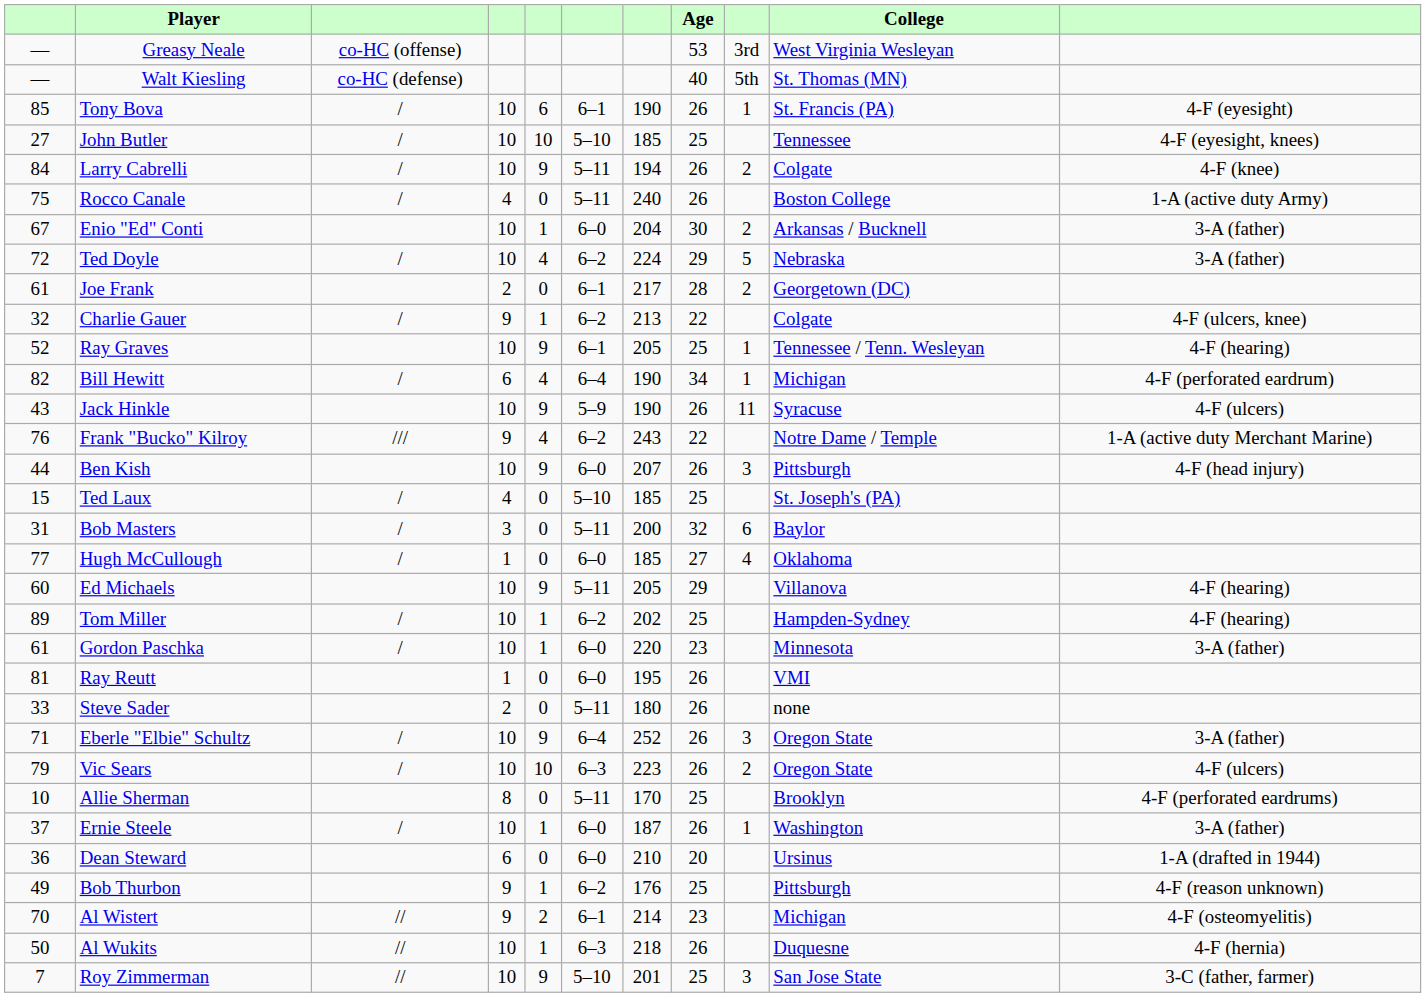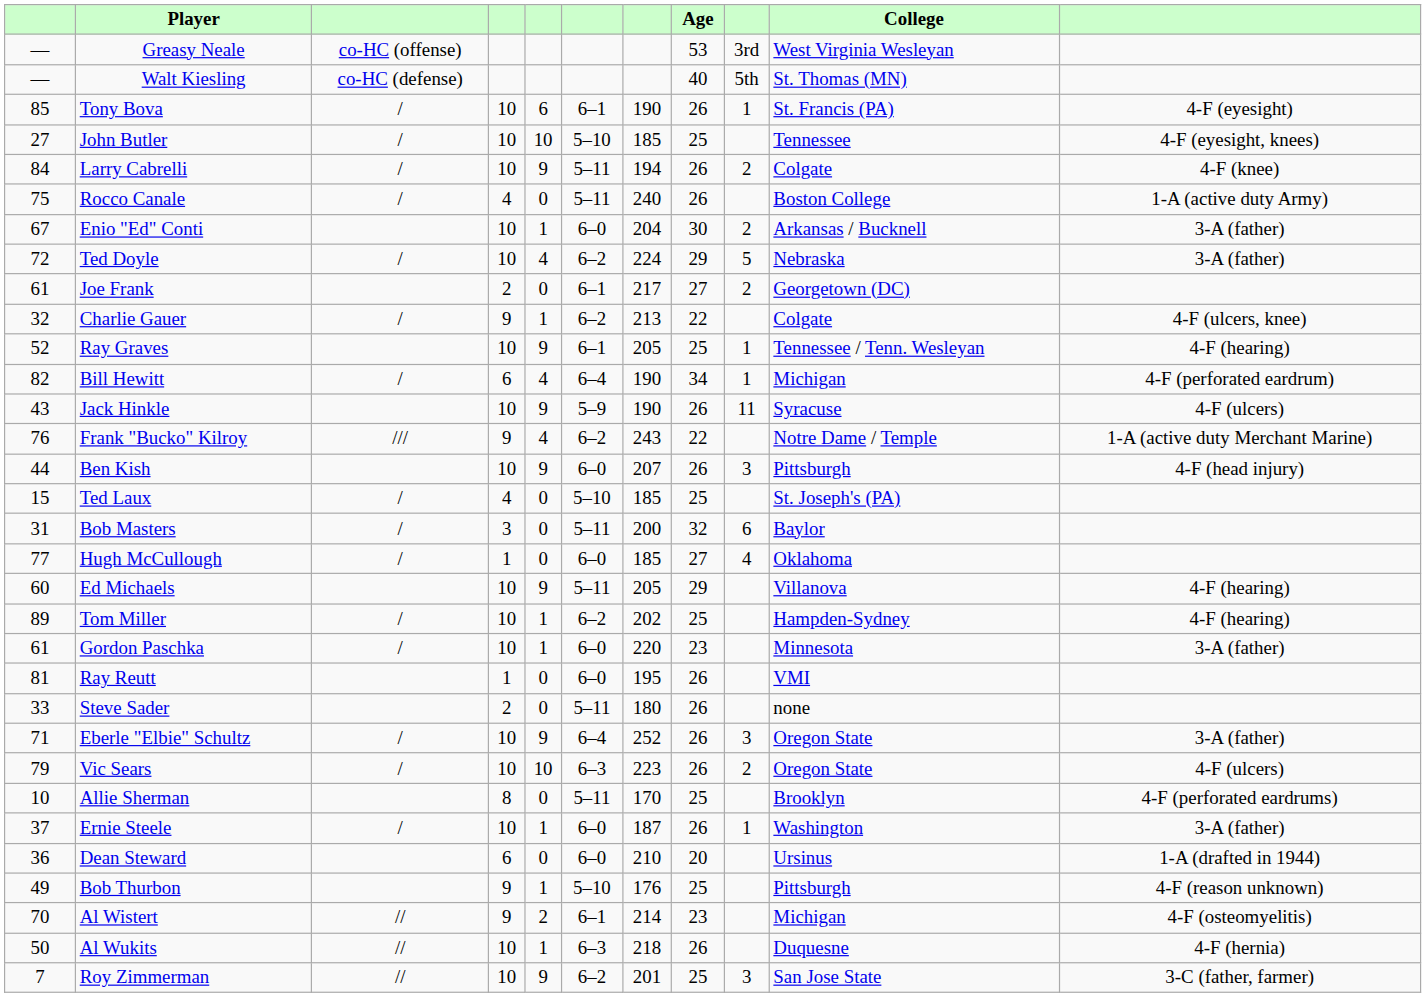(698, 288) 28 -> (698, 288) 27
(592, 887) 6–2 -> (592, 887) 5–10
(592, 977) 5–10 -> (592, 977) 6–2
